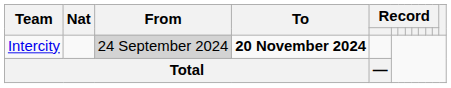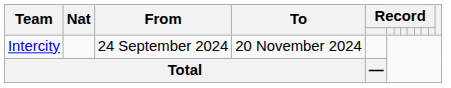(163, 46) lightgrey background -> (163, 46) no background
(301, 46) bold -> (299, 46) normal
